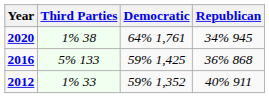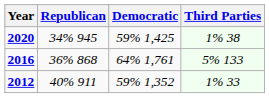columns swapped: (229, 15) <-> (79, 15)
(157, 37) 64% 1,761 -> (145, 37) 59% 1,425
(157, 60) 59% 1,425 -> (145, 60) 64% 1,761
